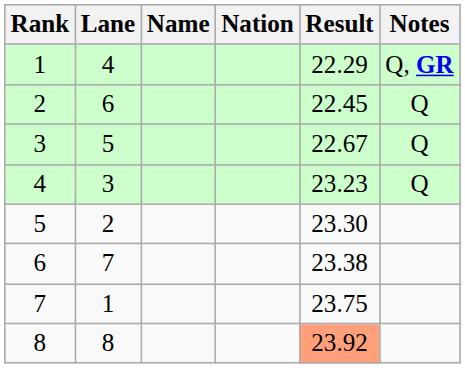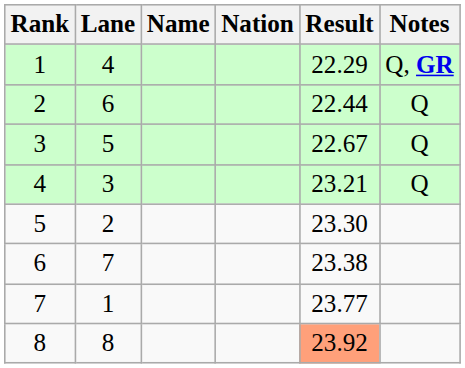(340, 104) 22.45 -> (340, 104) 22.44
(340, 183) 23.23 -> (340, 183) 23.21
(340, 303) 23.75 -> (340, 303) 23.77
